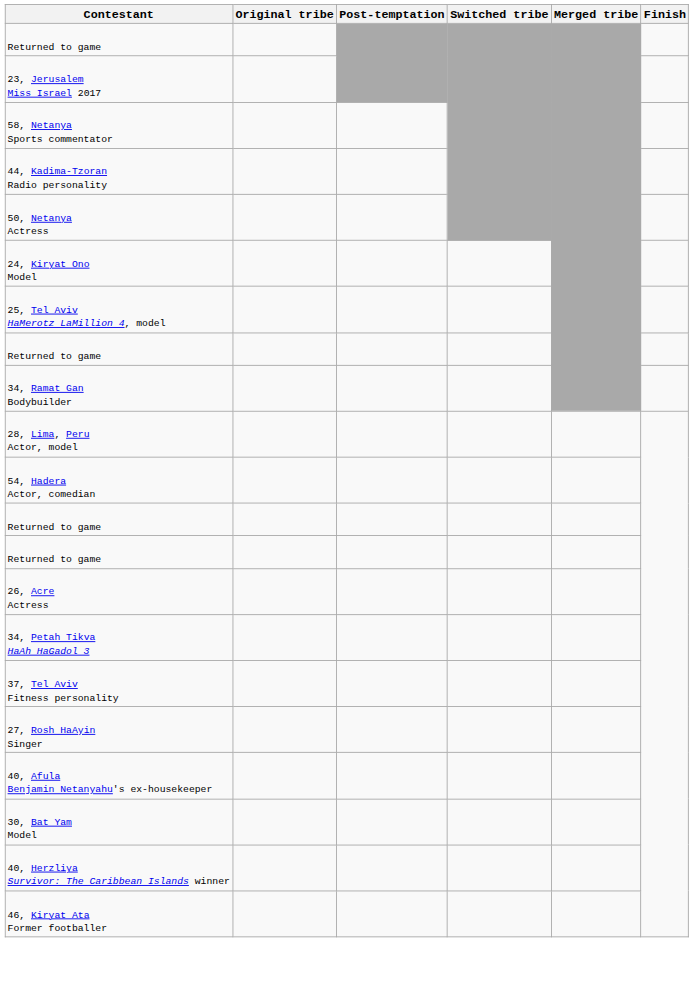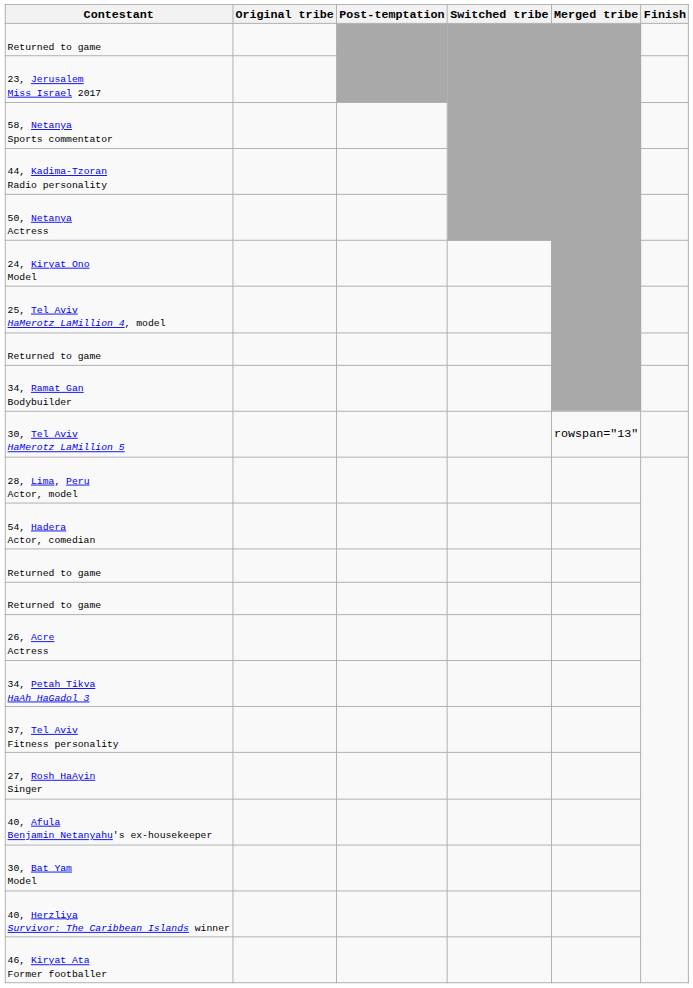+ row: (66, 441)
